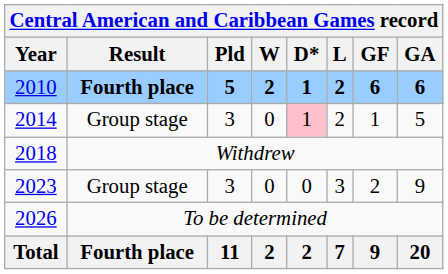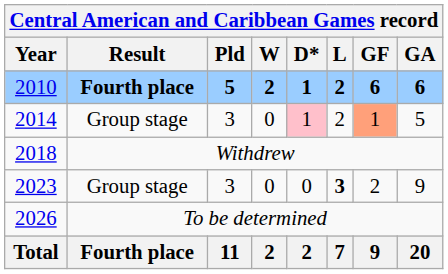(375, 119) no background -> (375, 119) lightsalmon background
(340, 185) normal -> (340, 185) bold
